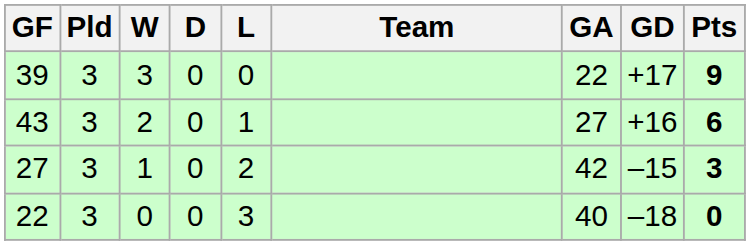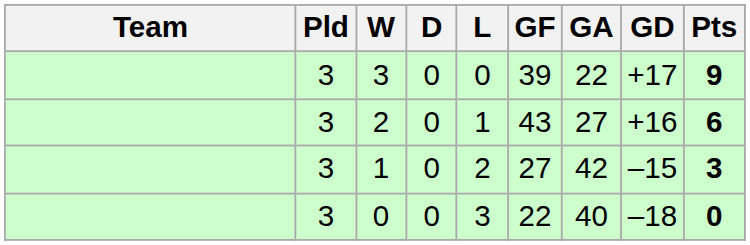columns swapped: (417, 27) <-> (32, 27)
